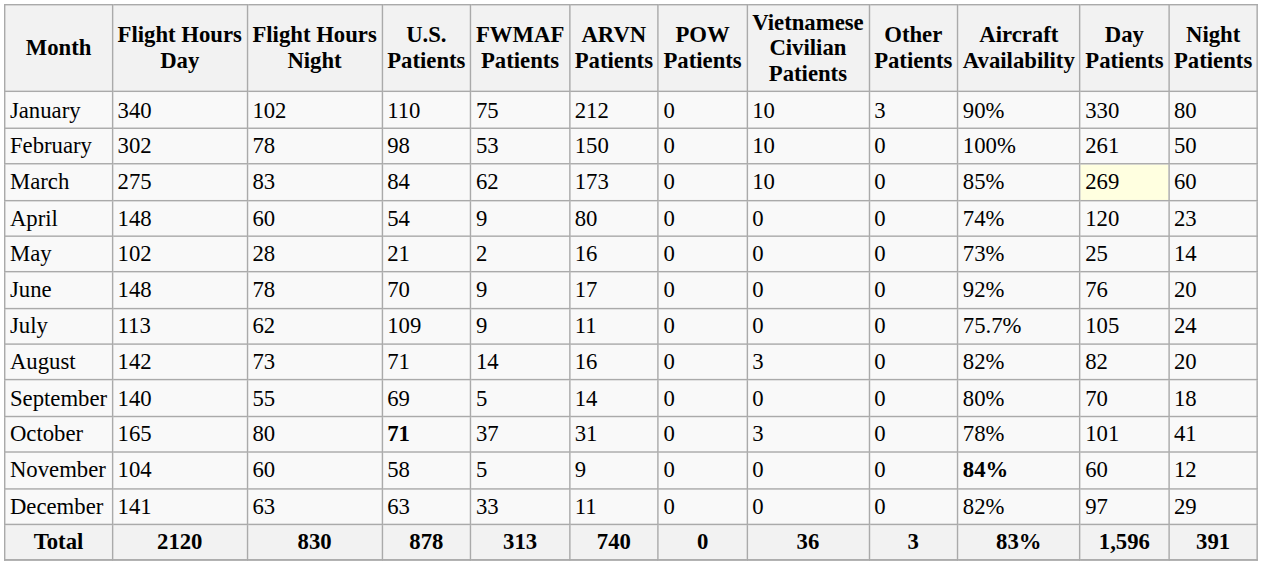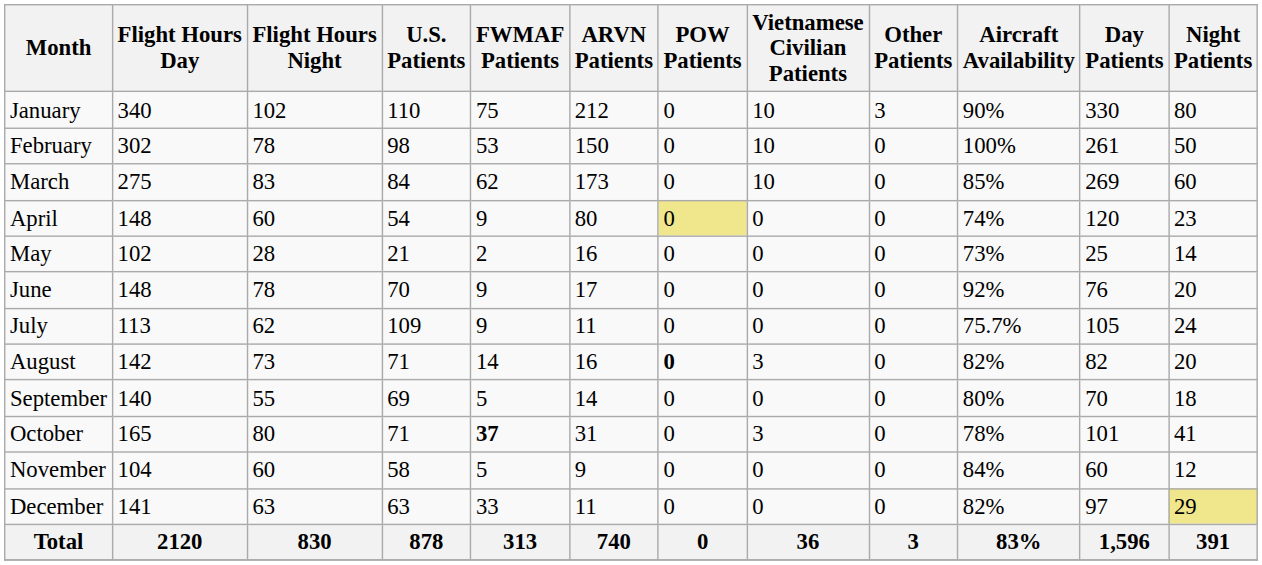(1102, 181) lightyellow background -> (1102, 181) no background
(669, 217) no background -> (669, 217) khaki background
(669, 361) normal -> (669, 361) bold
(399, 433) bold -> (399, 433) normal
(487, 433) normal -> (487, 433) bold
(986, 469) bold -> (984, 469) normal
(1185, 506) no background -> (1185, 506) khaki background
